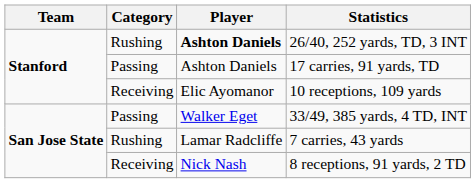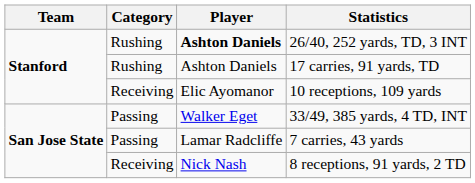(134, 66) Passing -> (136, 66) Rushing
(136, 140) Rushing -> (134, 140) Passing
